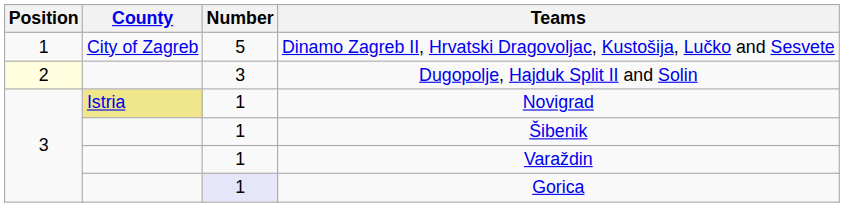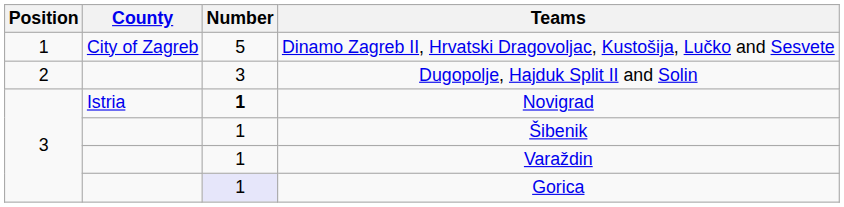(44, 74) lightyellow background -> (44, 74) no background
(106, 103) khaki background -> (106, 103) no background
(240, 103) normal -> (240, 103) bold
